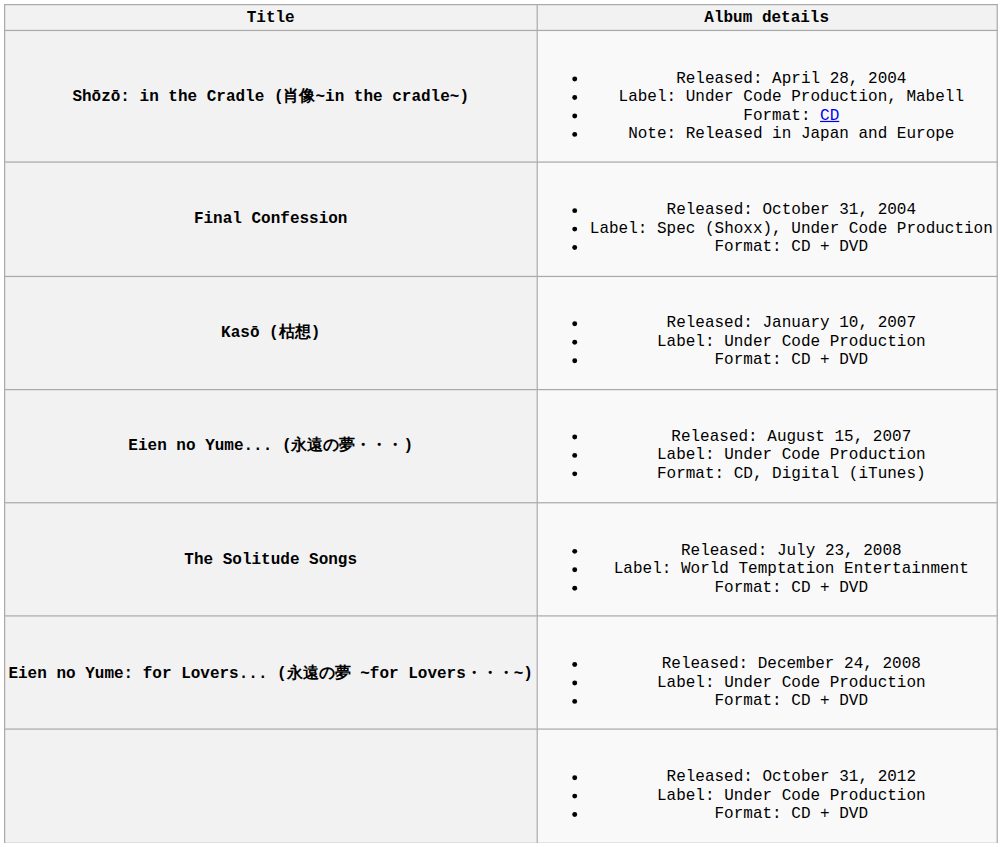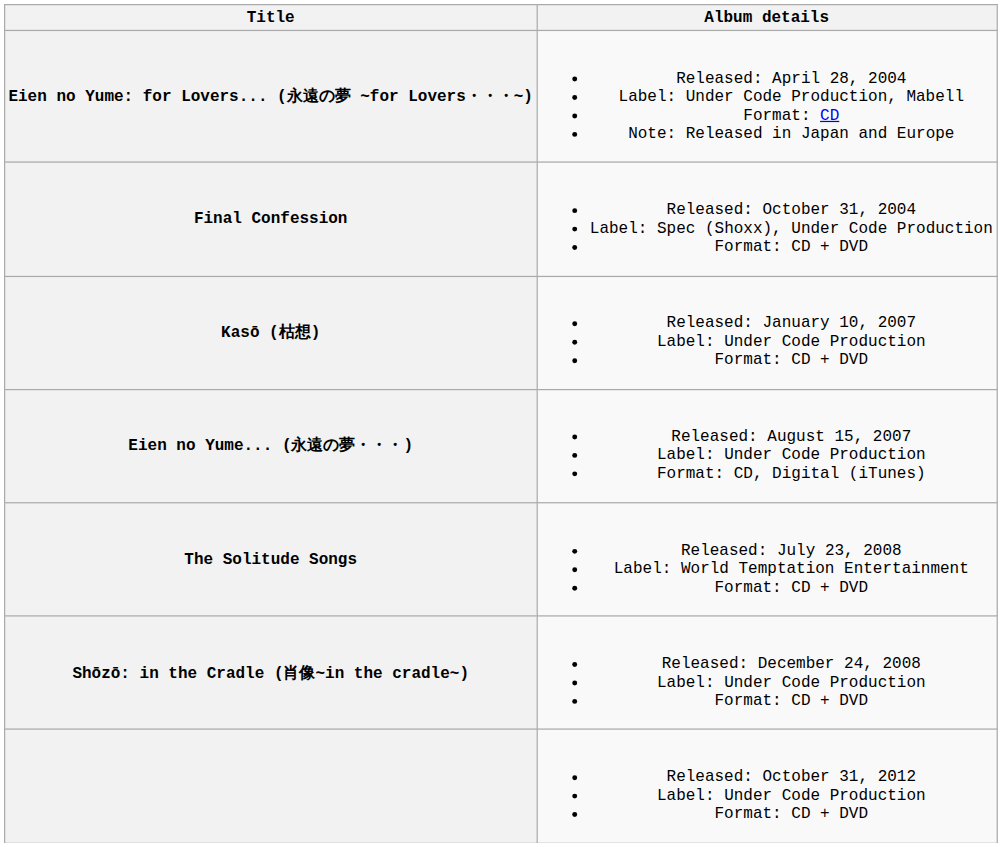(271, 97) Shōzō: in the Cradle (肖像~in the cradle~) -> (271, 97) Eien no Yume: for Lovers... (永遠の夢 ~for Lovers・・・~)
(271, 673) Eien no Yume: for Lovers... (永遠の夢 ~for Lovers・・・~) -> (271, 673) Shōzō: in the Cradle (肖像~in the cradle~)
